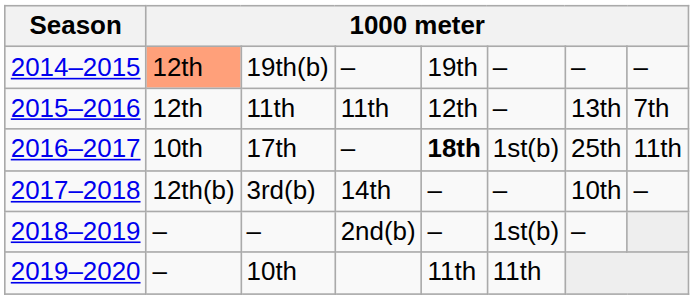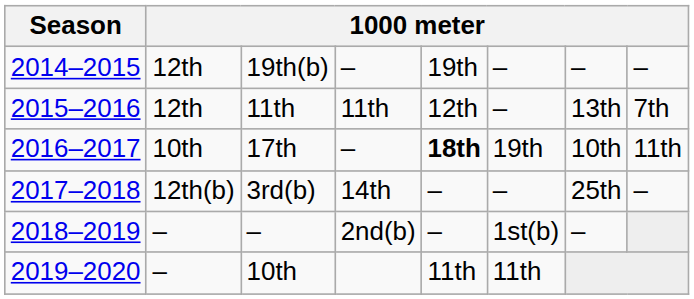(178, 67) lightsalmon background -> (178, 67) no background
(526, 149) 1st(b) -> (518, 149) 19th
(596, 149) 25th -> (596, 149) 10th
(596, 190) 10th -> (596, 190) 25th
